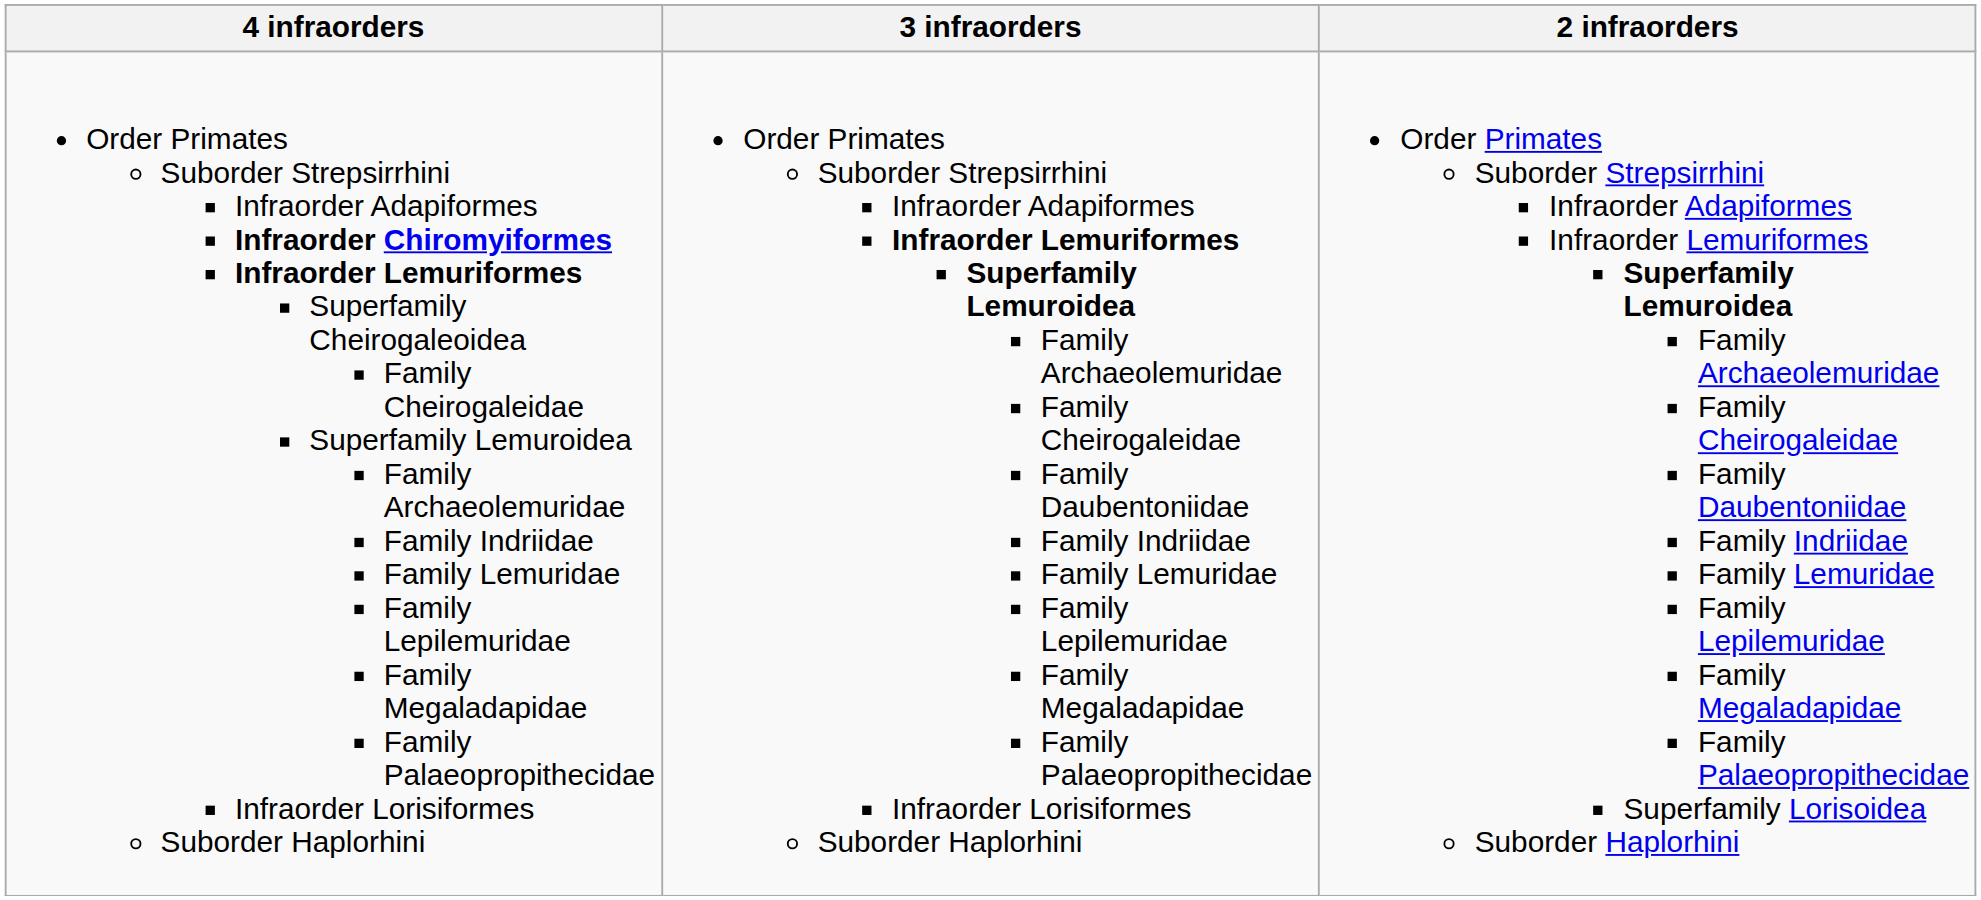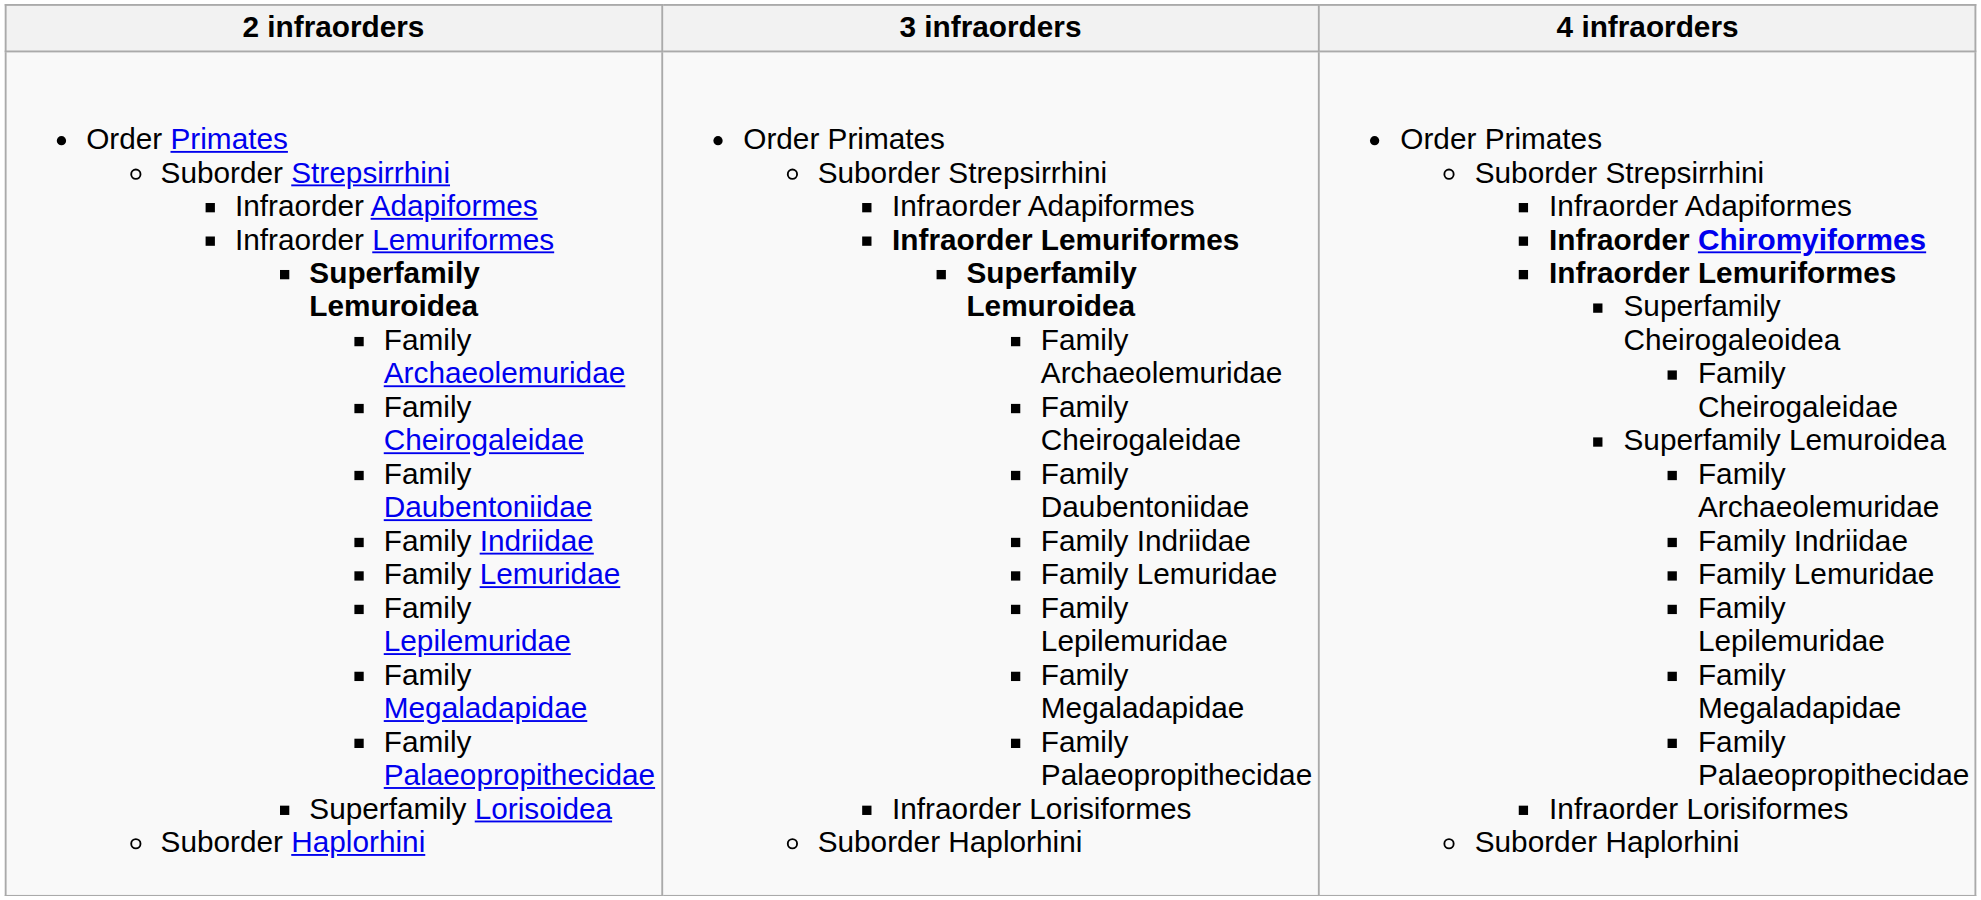columns swapped: (1648, 28) <-> (333, 28)
